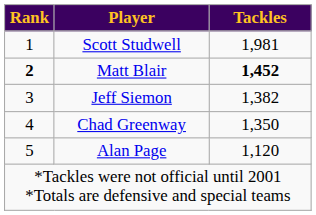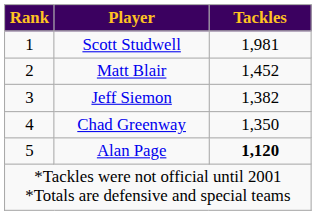(29, 71) bold -> (29, 71) normal
(260, 71) bold -> (260, 71) normal
(260, 151) normal -> (260, 151) bold
